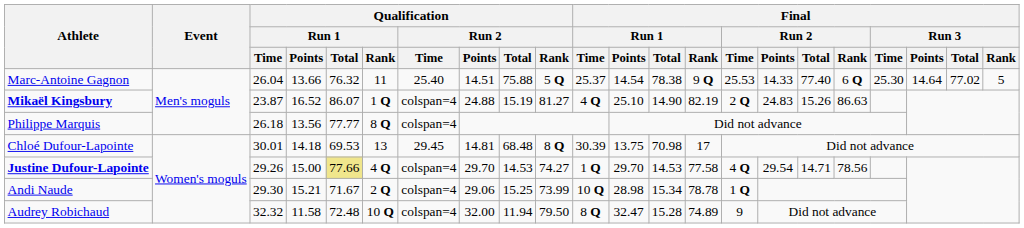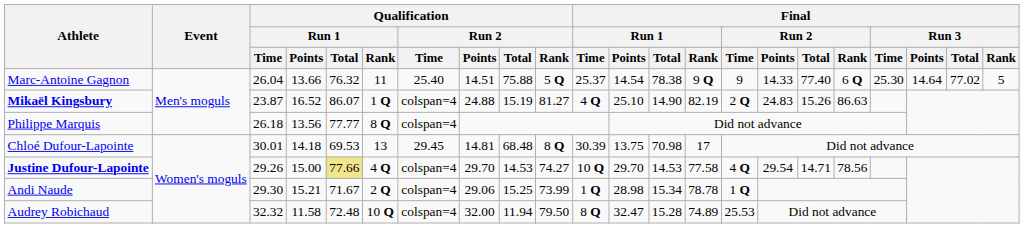(740, 79) 25.53 -> (740, 79) 9
(591, 168) 1 Q -> (591, 168) 10 Q
(591, 190) 10 Q -> (591, 190) 1 Q
(740, 212) 9 -> (740, 212) 25.53
